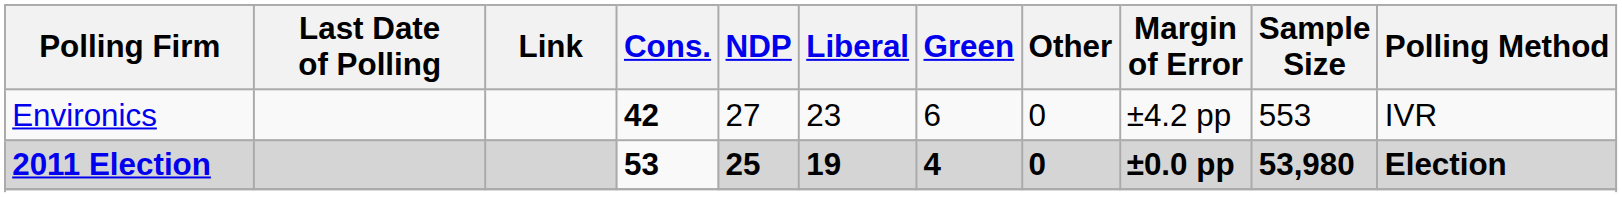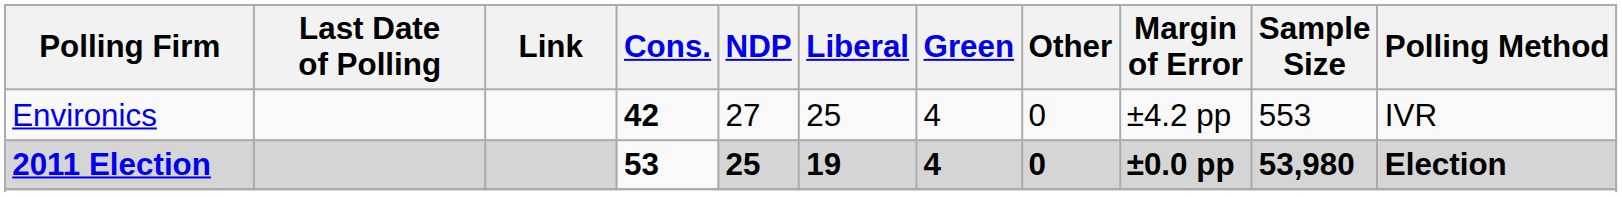(824, 114) 23 -> (824, 114) 25
(932, 114) 6 -> (932, 114) 4
